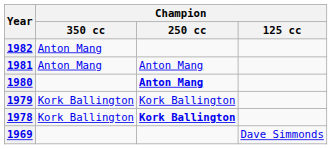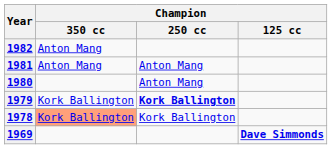(171, 83) bold -> (171, 83) normal
(187, 100) normal -> (187, 100) bold
(86, 117) no background -> (86, 117) lightsalmon background
(187, 117) bold -> (187, 117) normal
(282, 135) normal -> (282, 135) bold
